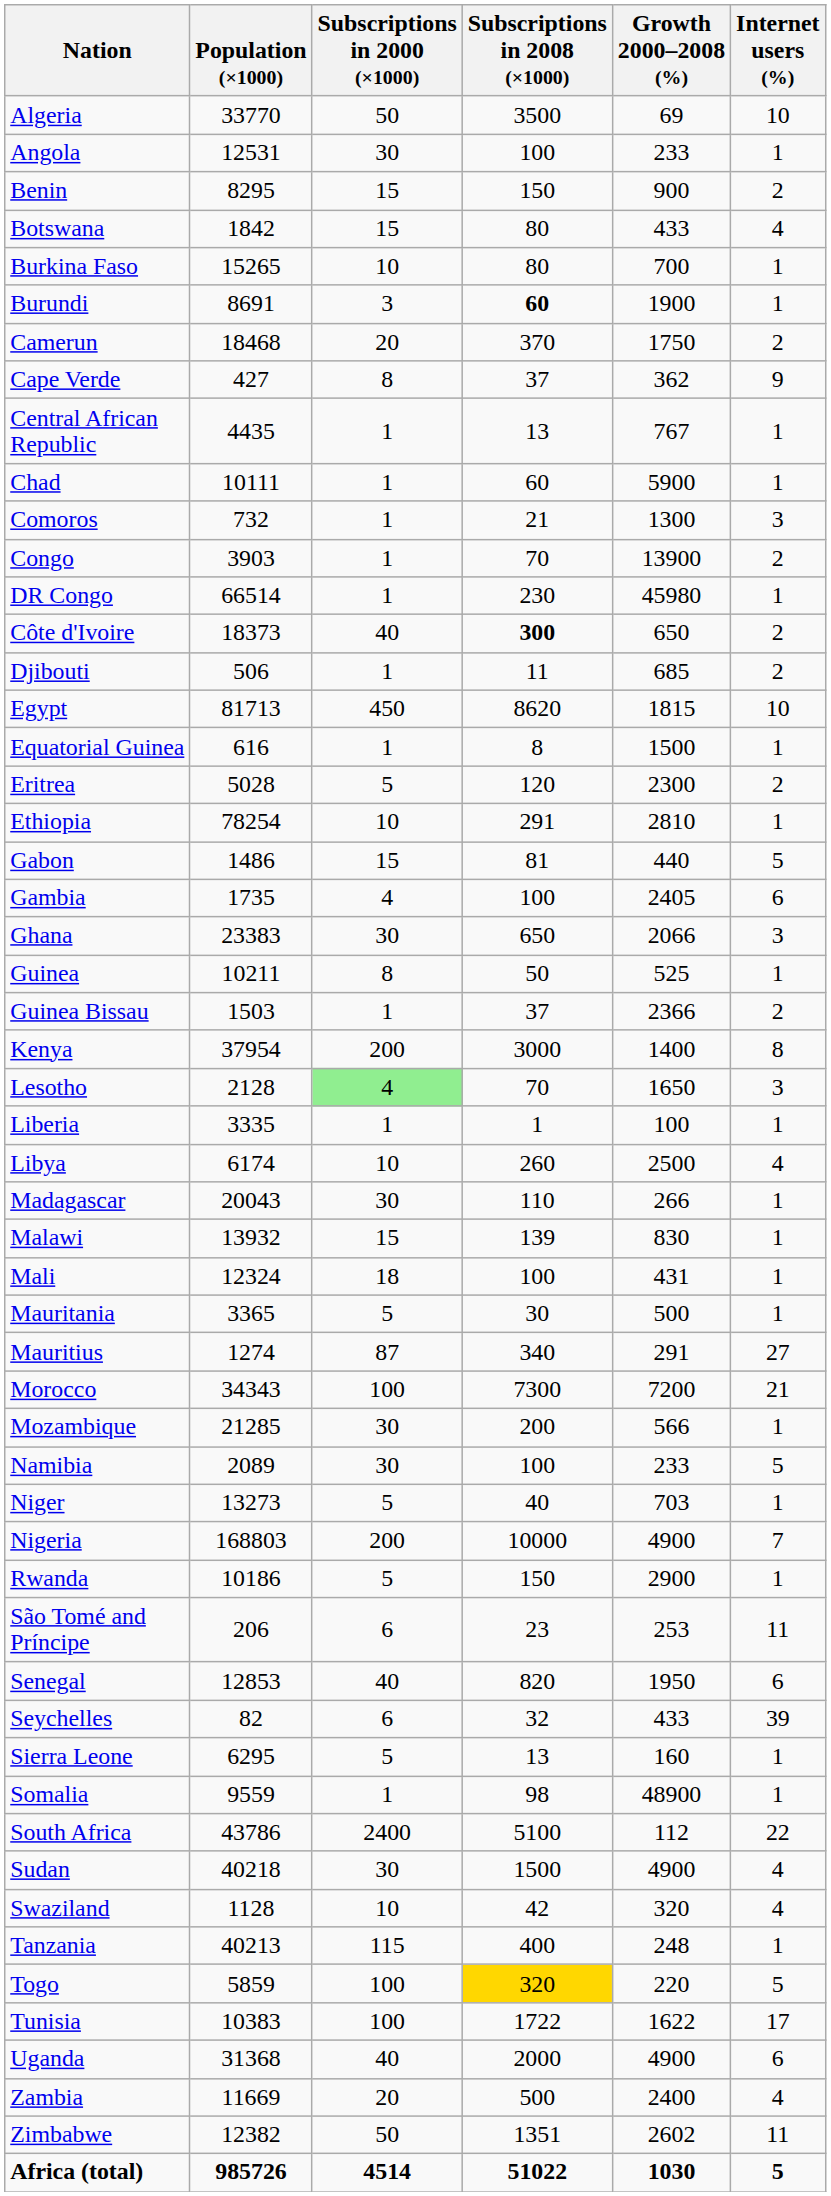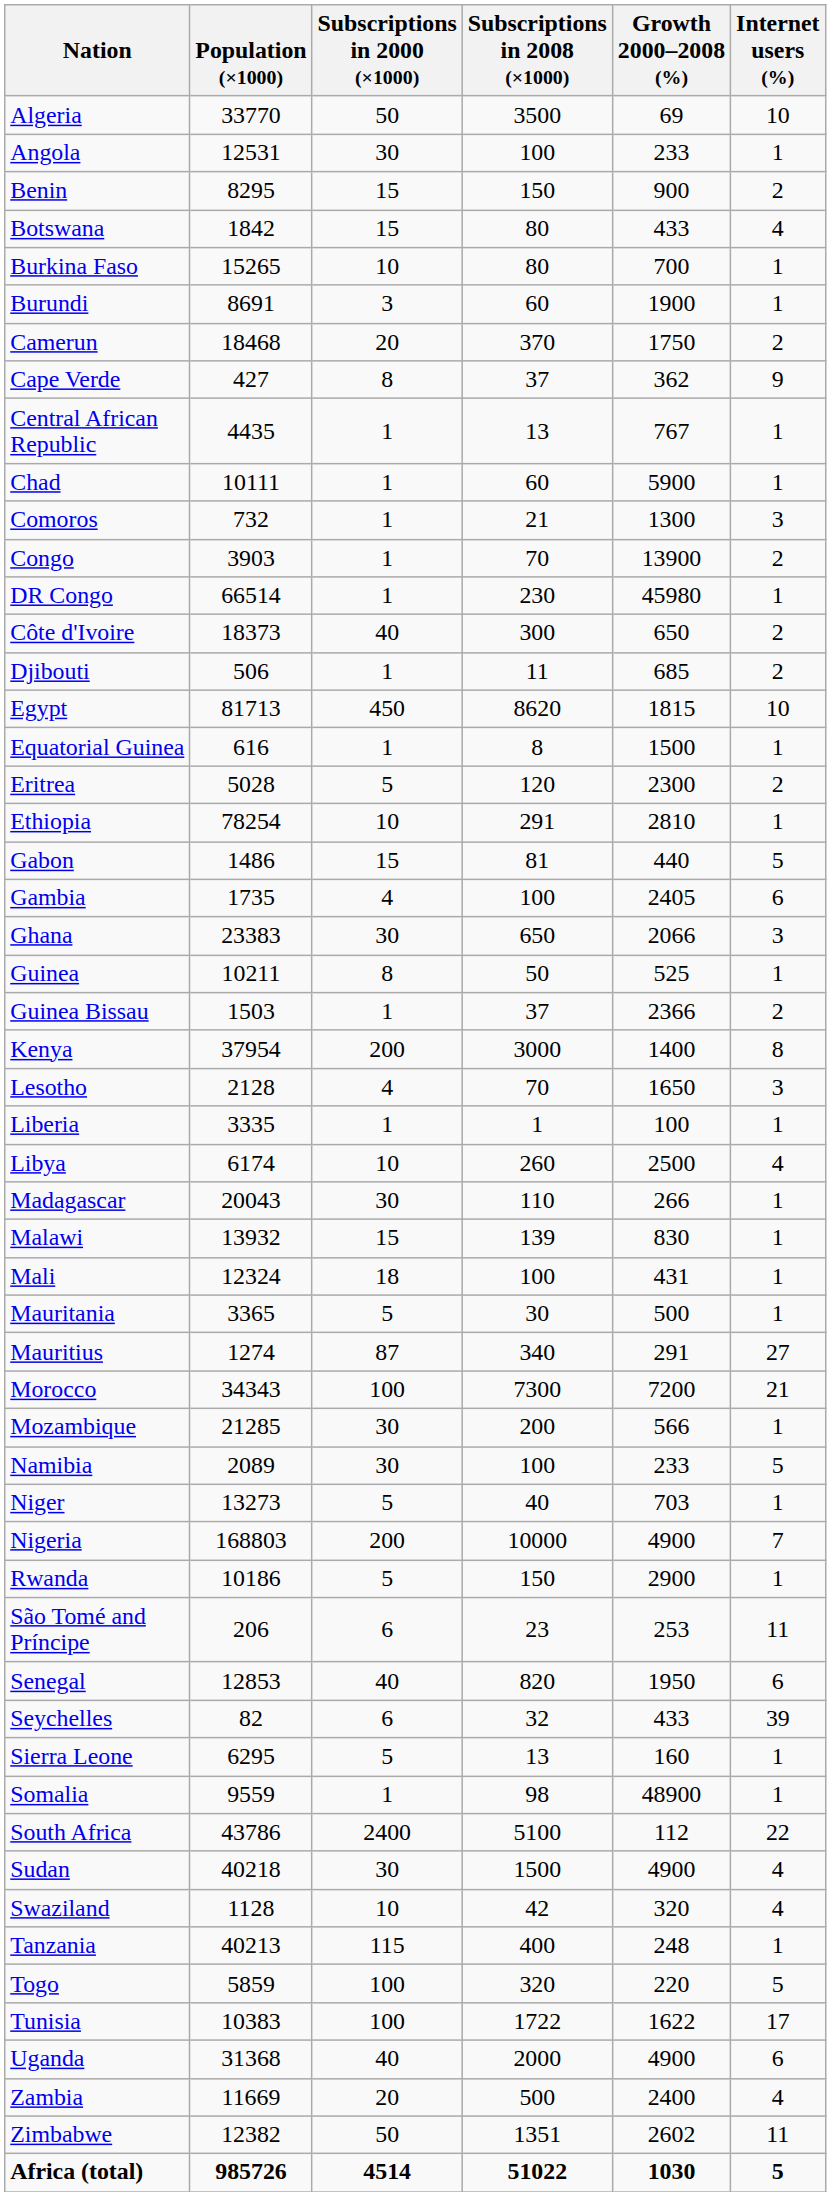(537, 303) bold -> (537, 303) normal
(537, 633) bold -> (537, 633) normal
(387, 1086) lightgreen background -> (387, 1086) no background
(537, 1983) gold background -> (537, 1983) no background
